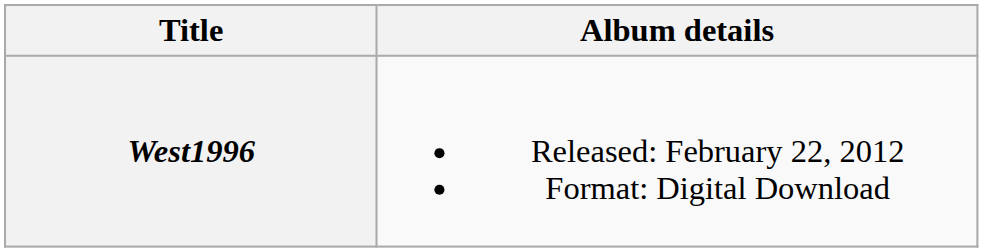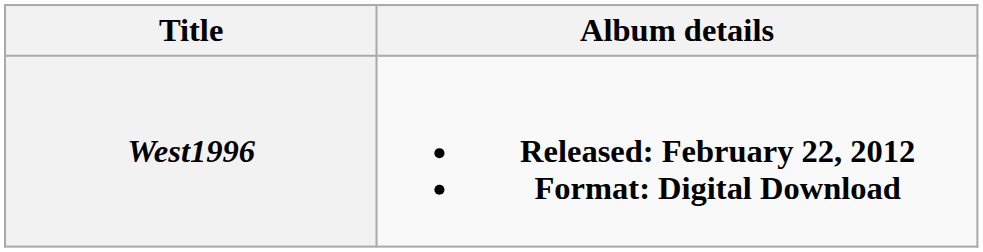(677, 170) normal -> (677, 170) bold
